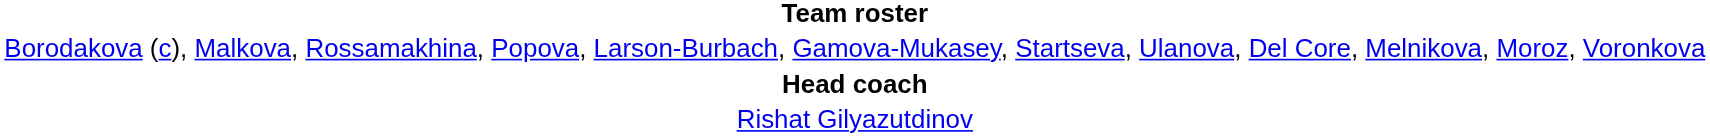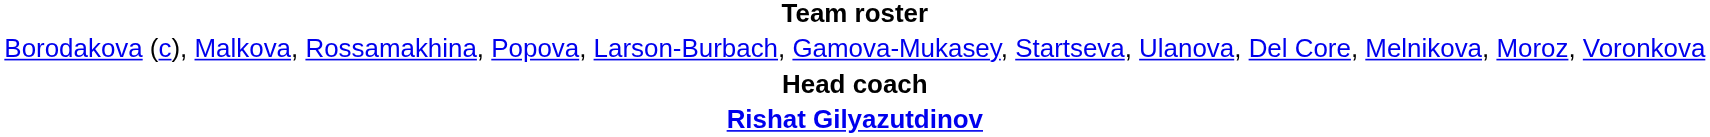(855, 120) normal -> (855, 120) bold
